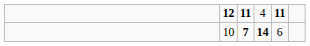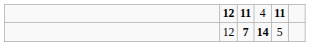(229, 32) 10 -> (229, 32) 12
(280, 32) 6 -> (280, 32) 5
